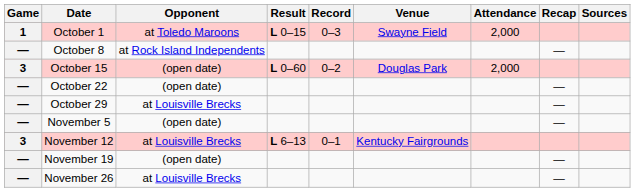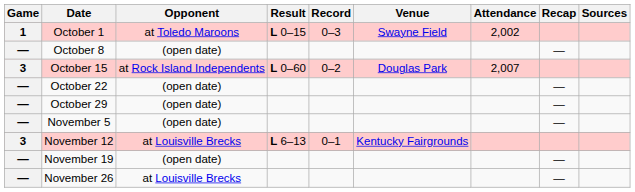(505, 31) 2,000 -> (505, 31) 2,002
(192, 50) at Rock Island Independents -> (192, 50) (open date)
(192, 68) (open date) -> (192, 68) at Rock Island Independents
(505, 68) 2,000 -> (505, 68) 2,007
(192, 104) at Louisville Brecks -> (192, 104) (open date)
